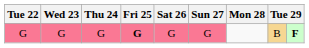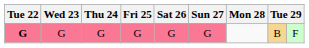(23, 33) normal -> (23, 33) bold
(137, 33) bold -> (137, 33) normal
(295, 33) bold -> (295, 33) normal
